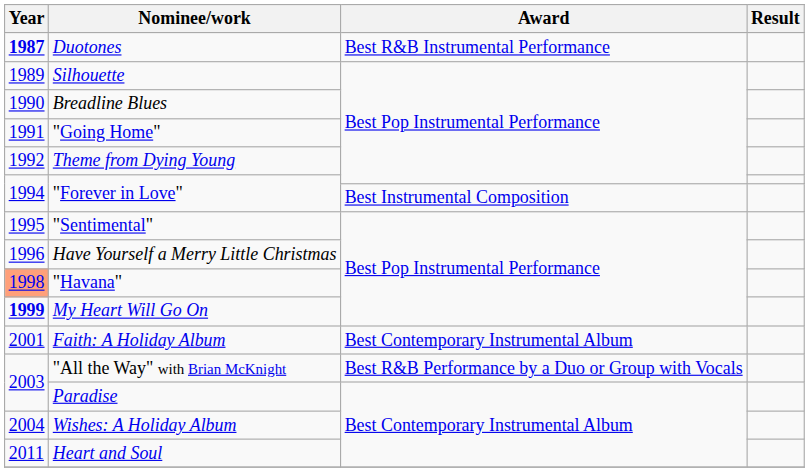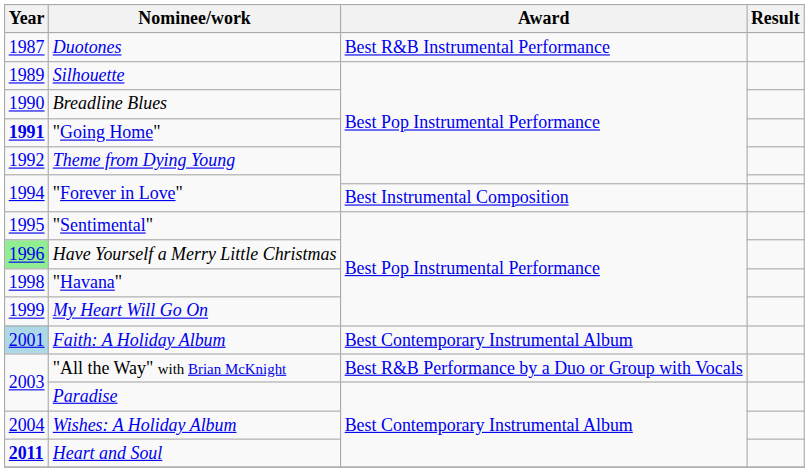(27, 47) bold -> (27, 47) normal
(27, 132) normal -> (27, 132) bold
(27, 254) no background -> (27, 254) lightgreen background
(27, 282) lightsalmon background -> (27, 282) no background
(27, 311) bold -> (27, 311) normal
(27, 339) no background -> (27, 339) lightblue background
(26, 453) normal -> (26, 453) bold
